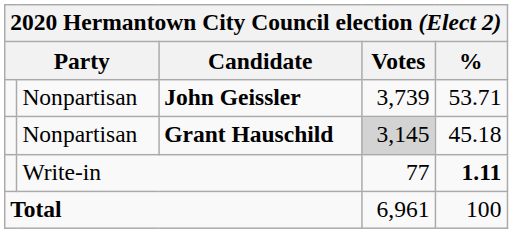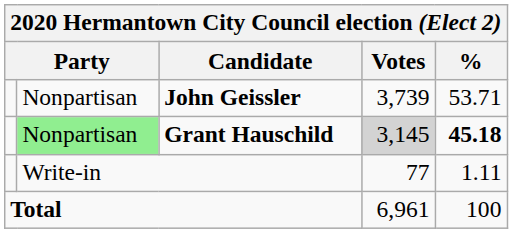(80, 135) no background -> (80, 135) lightgreen background
(475, 135) normal -> (475, 135) bold
(481, 172) bold -> (481, 172) normal
